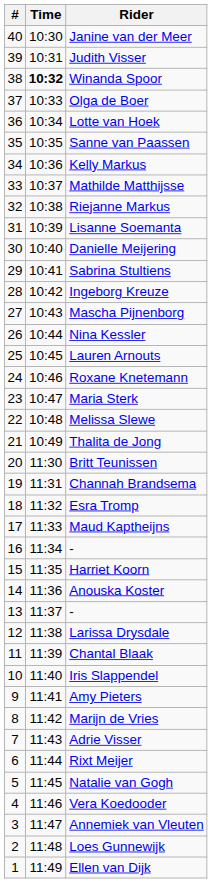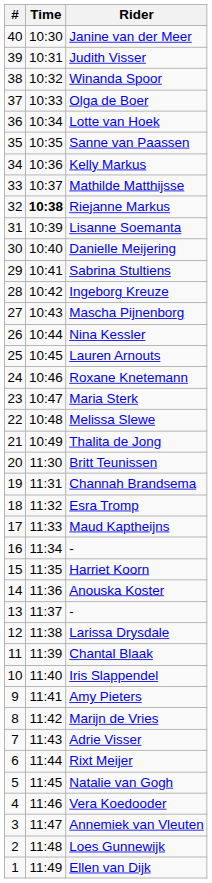(46, 79) bold -> (46, 79) normal
(46, 206) normal -> (46, 206) bold
